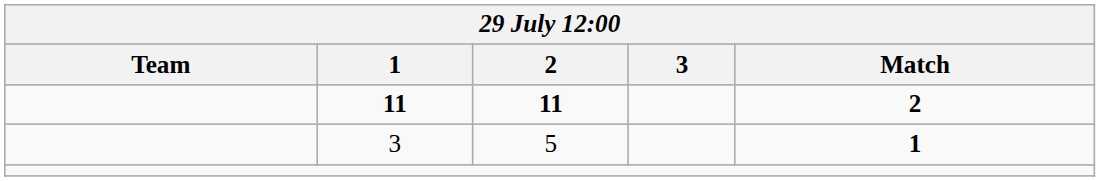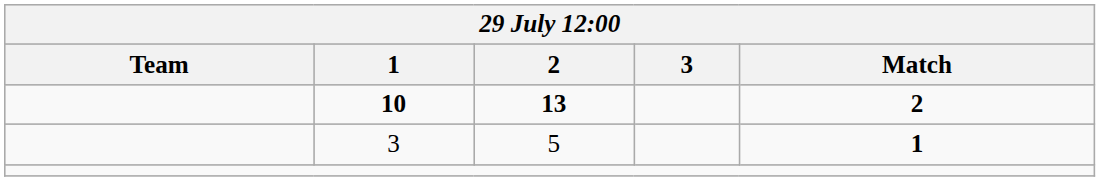(395, 104) 11 -> (394, 104) 10
(551, 104) 11 -> (554, 104) 13
